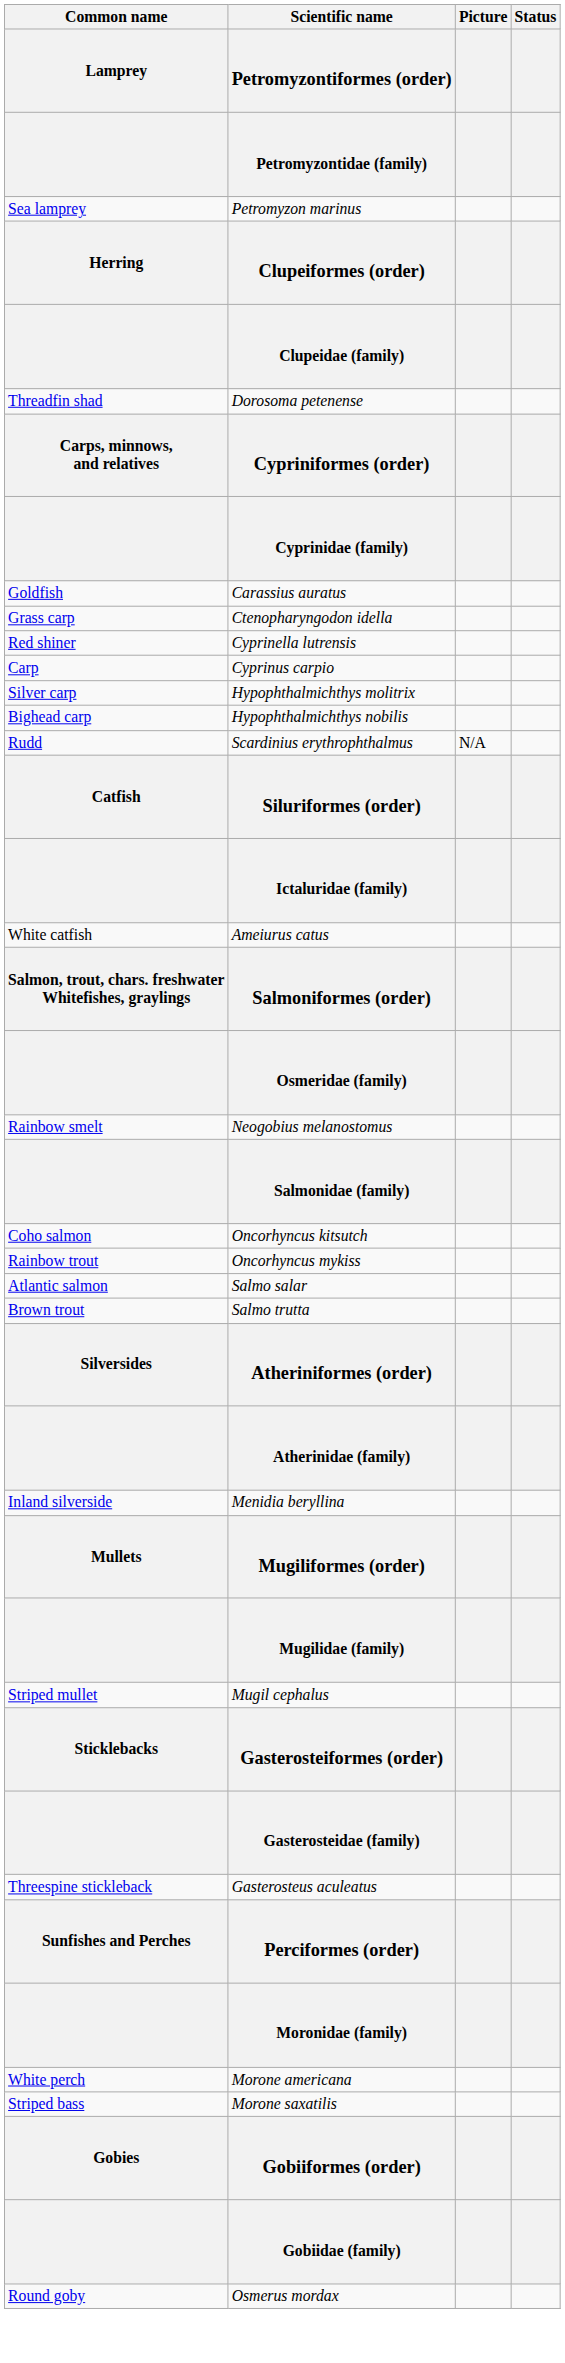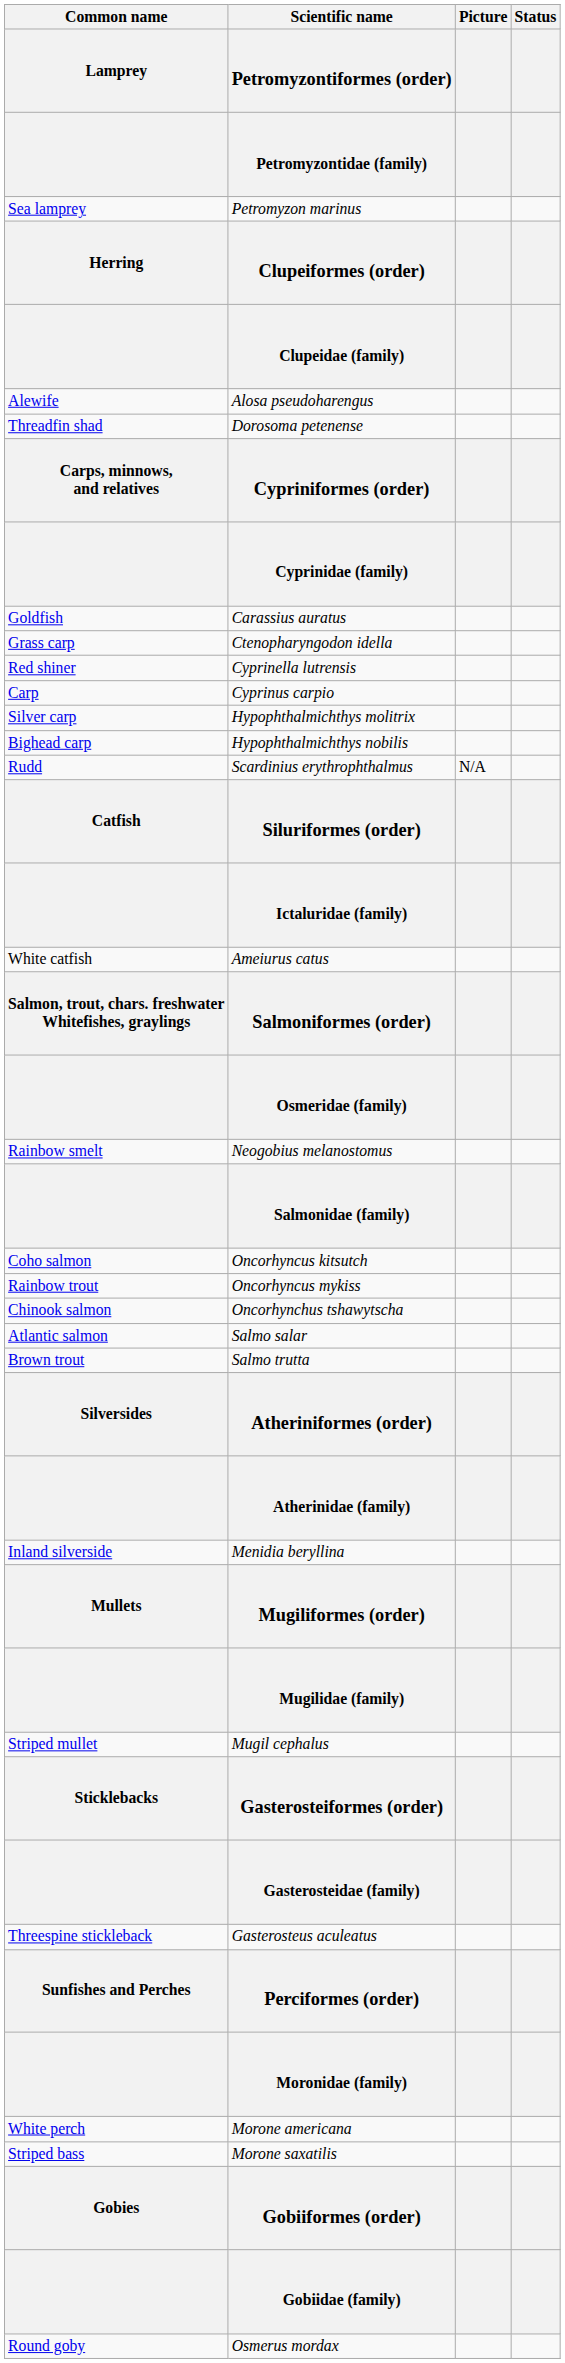+ row: (33, 401)
+ row: (60, 1310)
